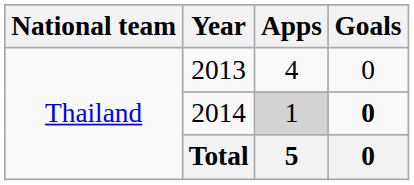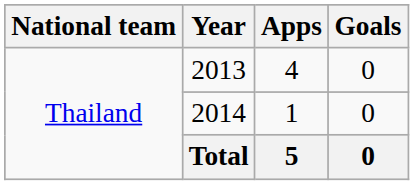(292, 112) lightgrey background -> (292, 112) no background
(368, 112) bold -> (368, 112) normal
